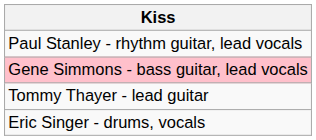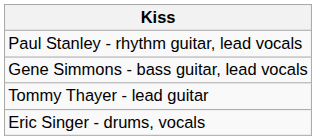(158, 69) pink background -> (158, 69) no background
